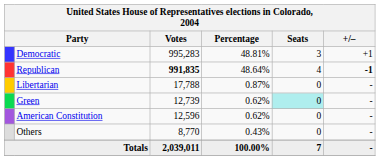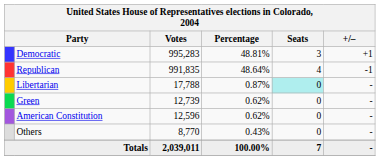(184, 70) bold -> (184, 70) normal
(369, 70) bold -> (369, 70) normal
(319, 85) no background -> (319, 85) paleturquoise background
(319, 101) paleturquoise background -> (319, 101) no background
